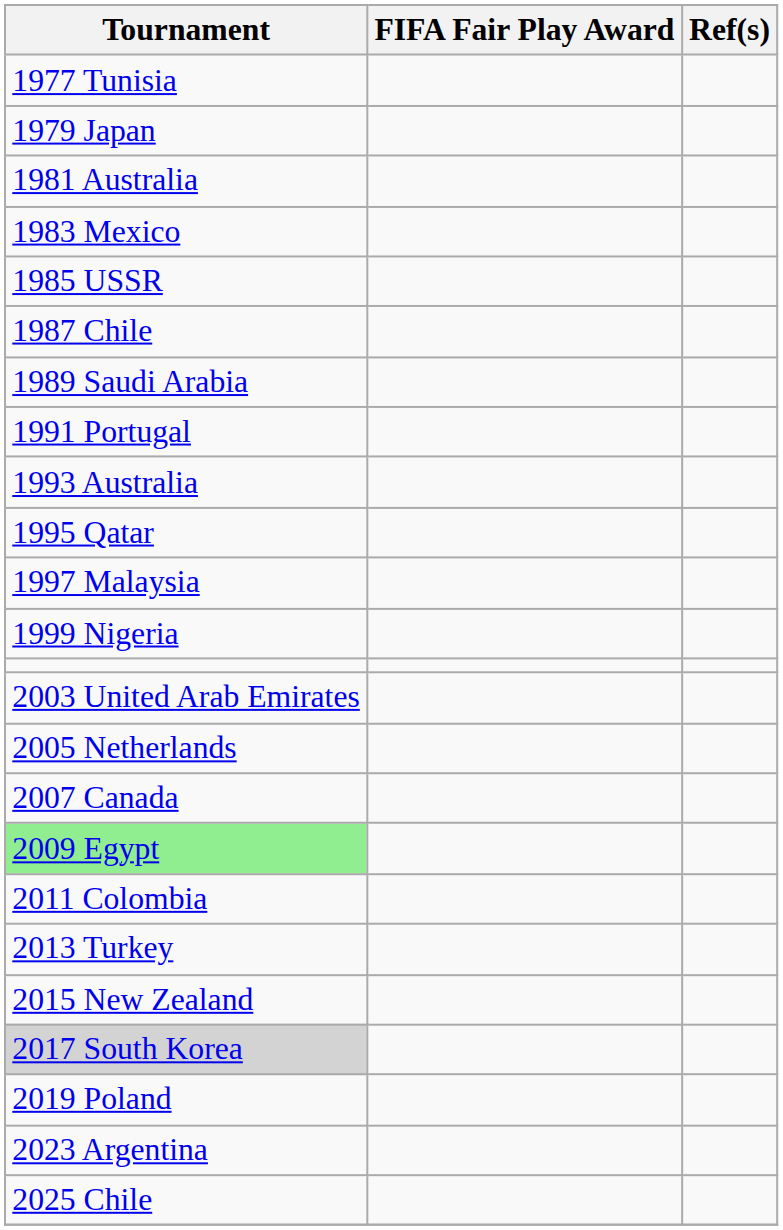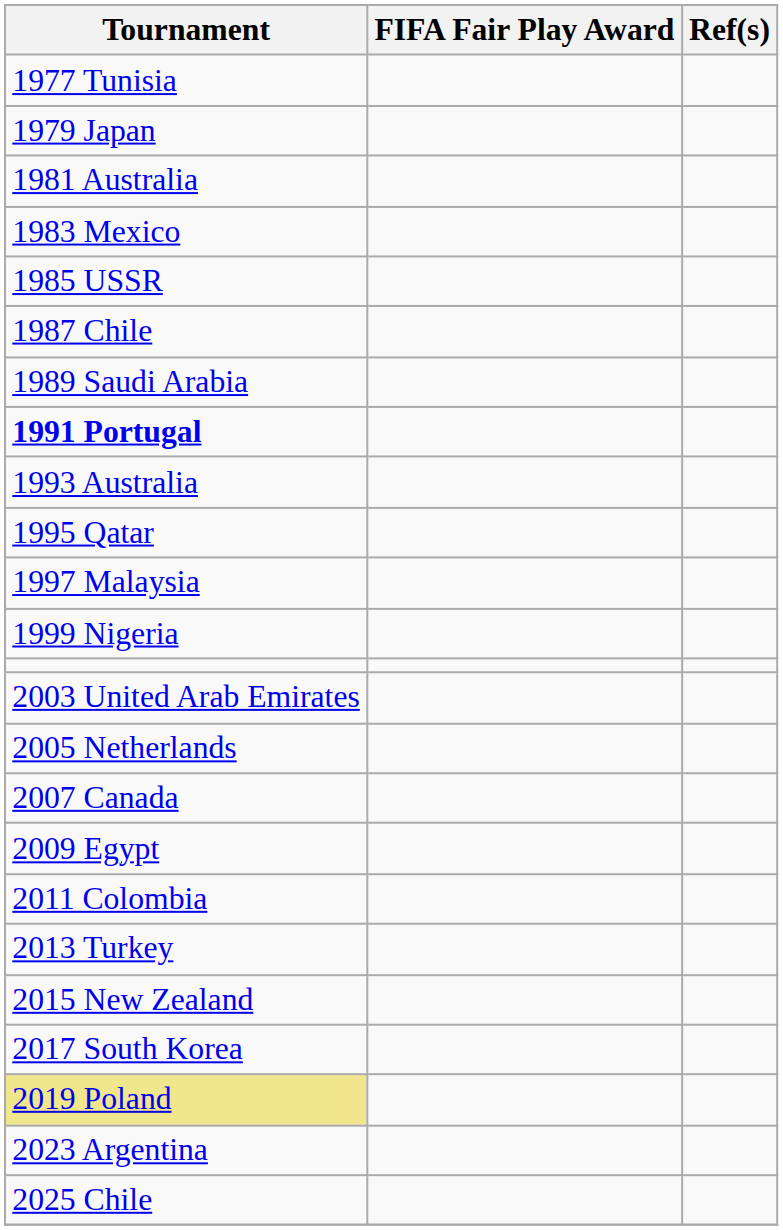(102, 431) normal -> (107, 431) bold
(86, 848) lightgreen background -> (86, 848) no background
(128, 1049) lightgrey background -> (128, 1049) no background
(92, 1099) no background -> (92, 1099) khaki background
